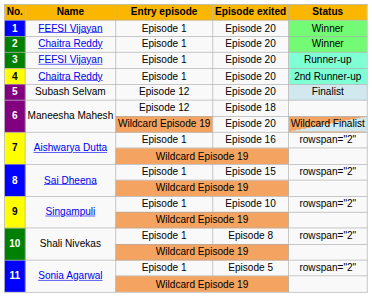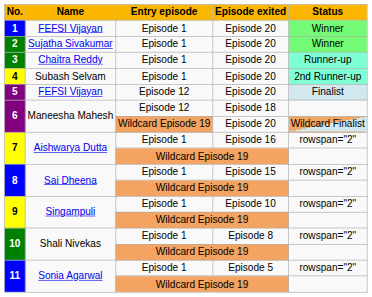(70, 44) Chaitra Reddy -> (70, 44) Sujatha Sivakumar
(70, 60) FEFSI Vijayan -> (70, 60) Chaitra Reddy
(70, 76) Chaitra Reddy -> (70, 76) Subash Selvam
(70, 92) Subash Selvam -> (70, 92) FEFSI Vijayan
